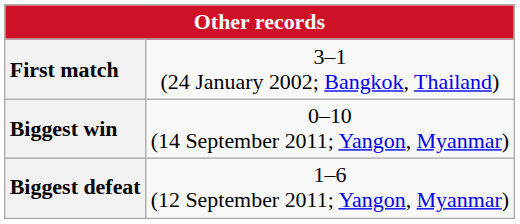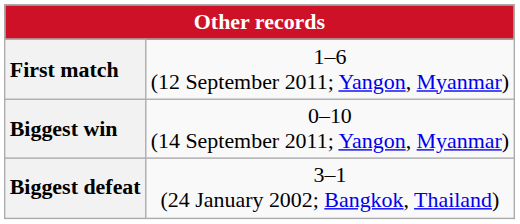(330, 68) 3–1 (24 January 2002; Bangkok, Thailand) -> (330, 68) 1–6 (12 September 2011; Yangon, Myanmar)
(330, 187) 1–6 (12 September 2011; Yangon, Myanmar) -> (330, 187) 3–1 (24 January 2002; Bangkok, Thailand)
